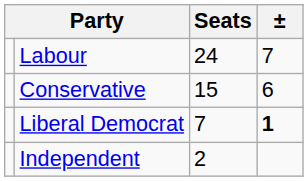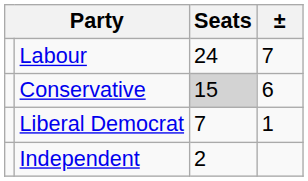(206, 90) no background -> (206, 90) lightgrey background
(268, 124) bold -> (268, 124) normal
